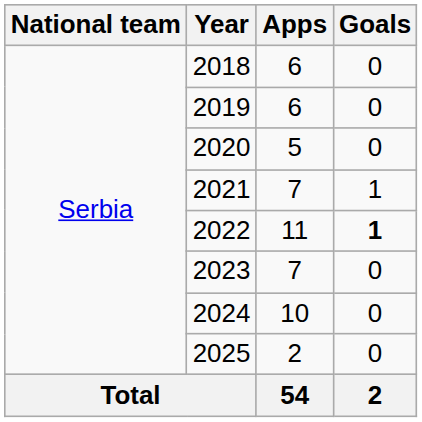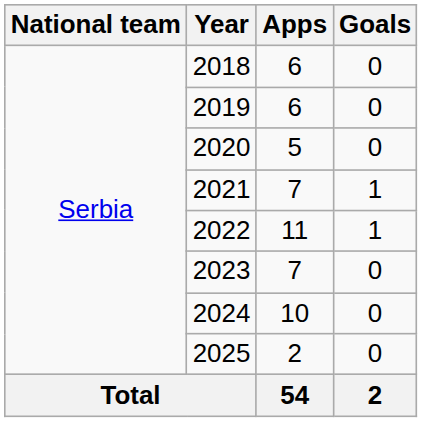(375, 230) bold -> (375, 230) normal
